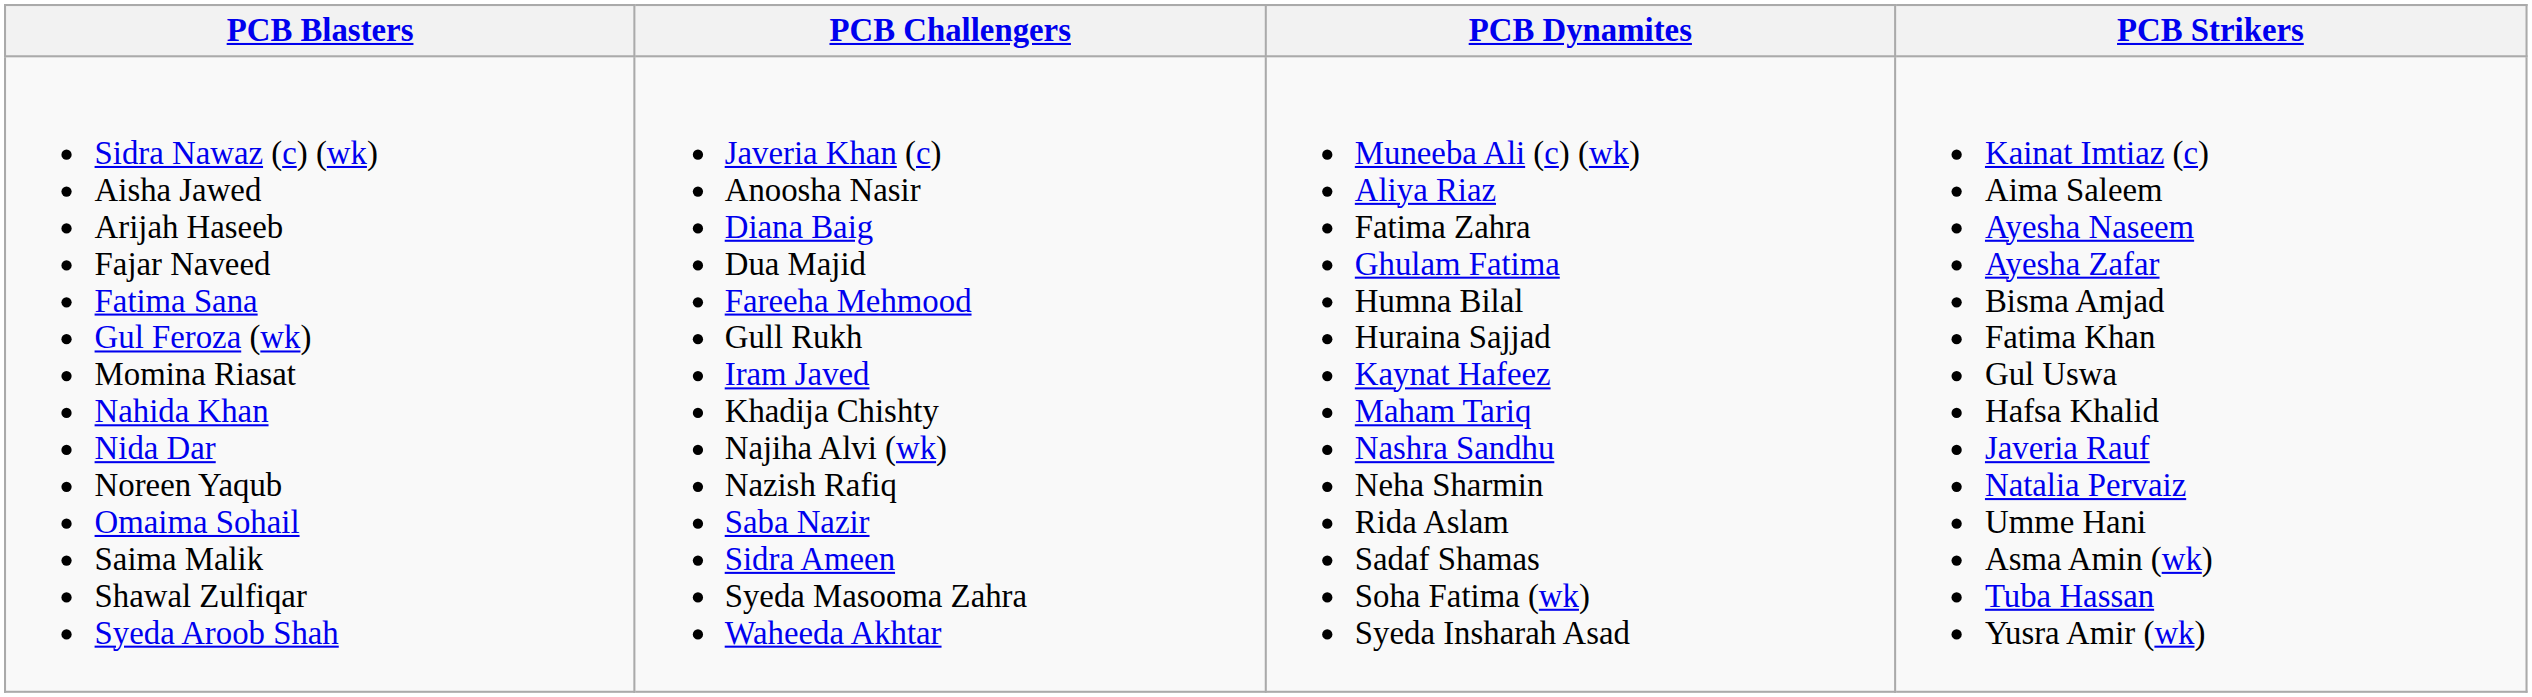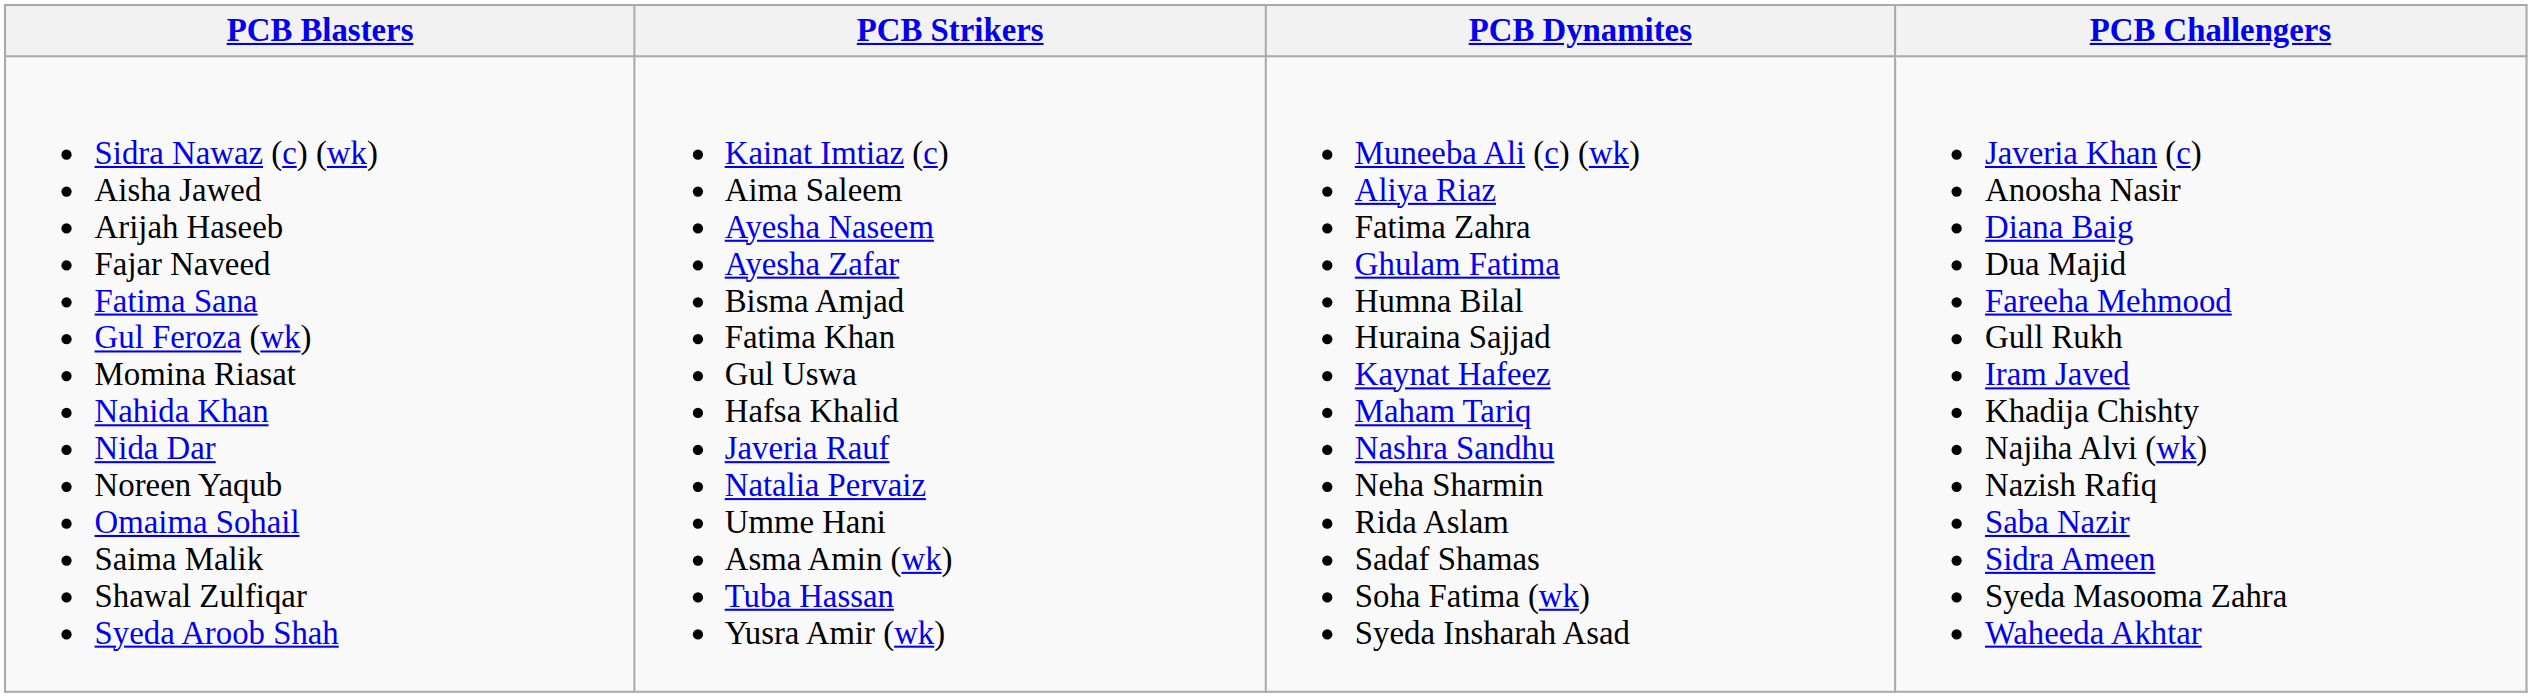columns swapped: (950, 30) <-> (2210, 30)
